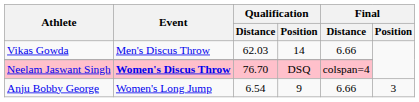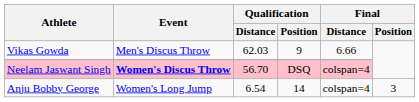(299, 50) 14 -> (299, 50) 9
(256, 69) 76.70 -> (256, 69) 56.70
(299, 88) 9 -> (299, 88) 14
(346, 88) 6.66 -> (346, 88) colspan=4
